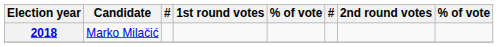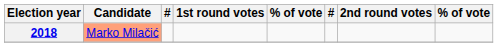(122, 32) no background -> (122, 32) lightsalmon background
